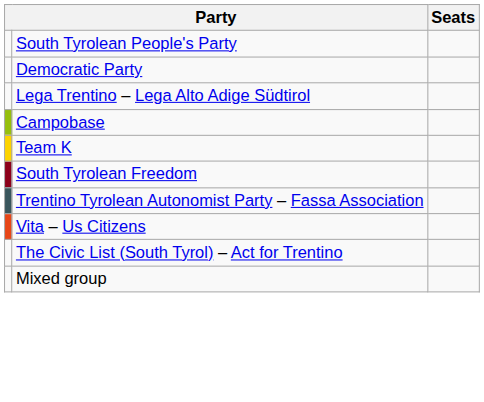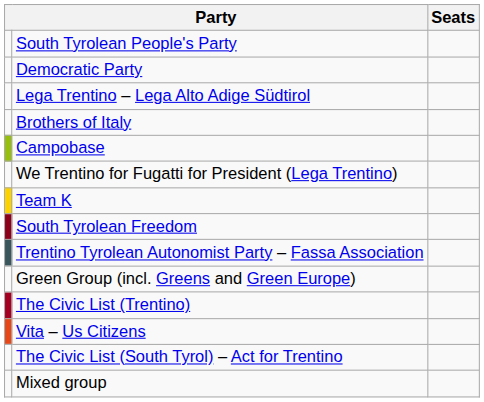+ row: (74, 122)
+ row: (207, 174)
+ row: (186, 278)
+ row: (103, 305)
